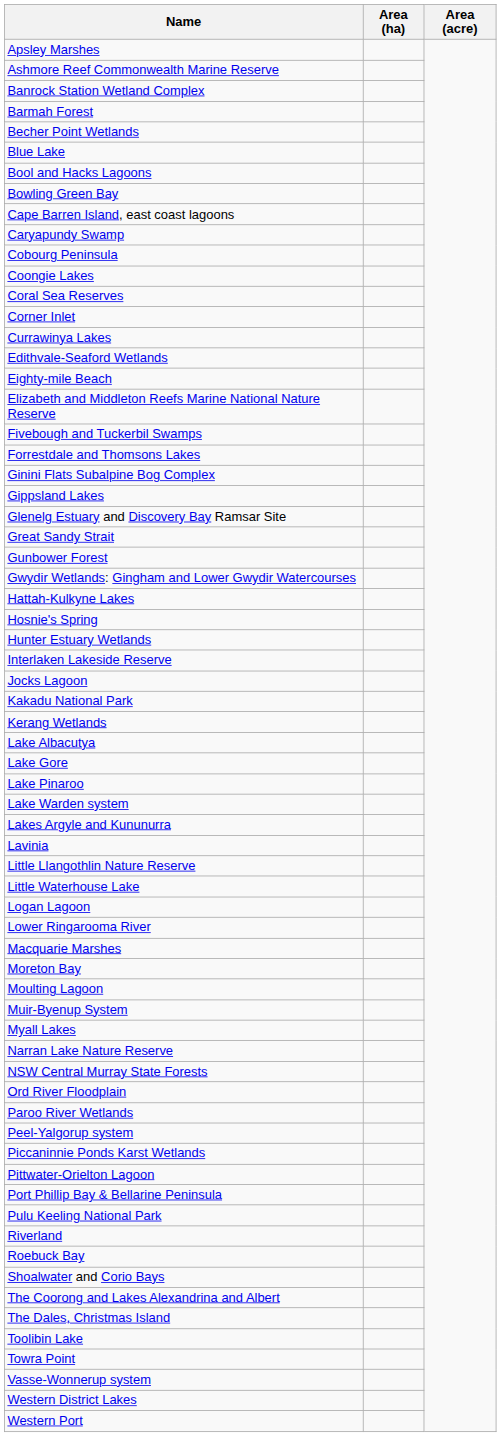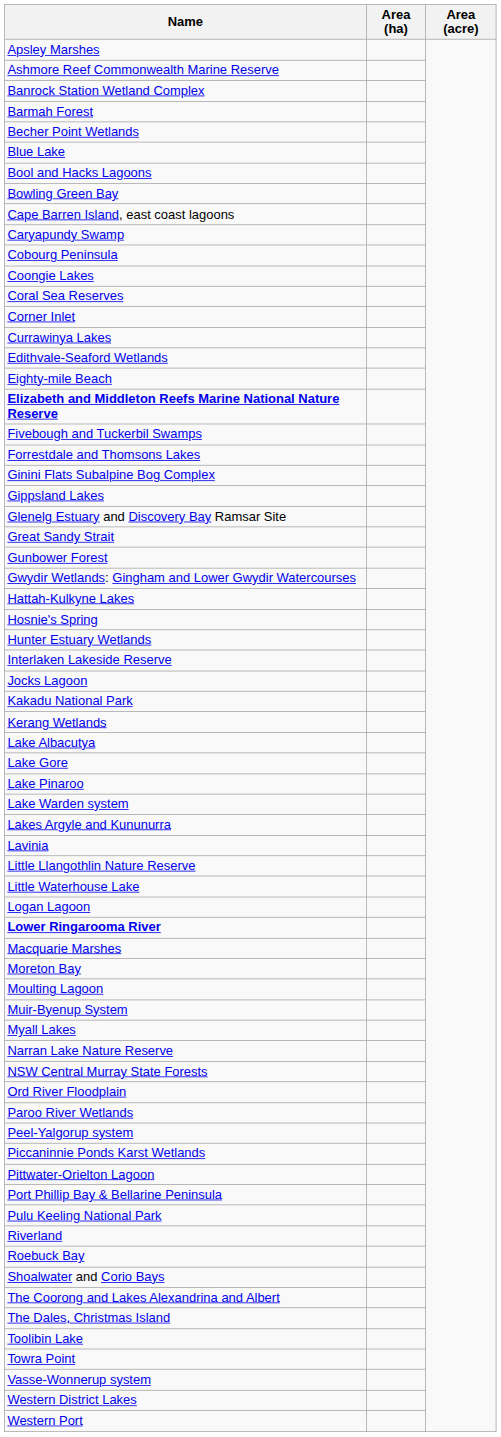(164, 406) normal -> (173, 406) bold
(79, 927) normal -> (84, 927) bold
